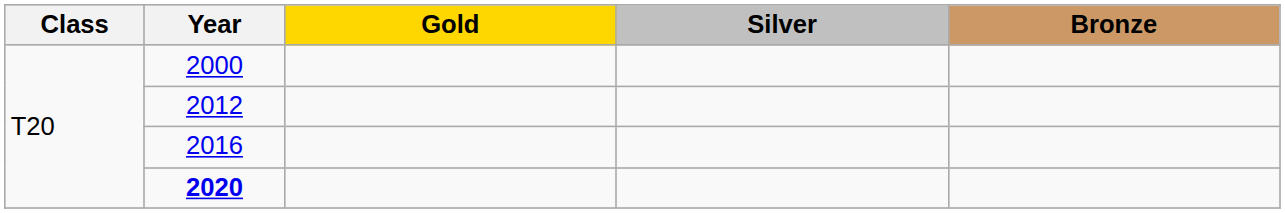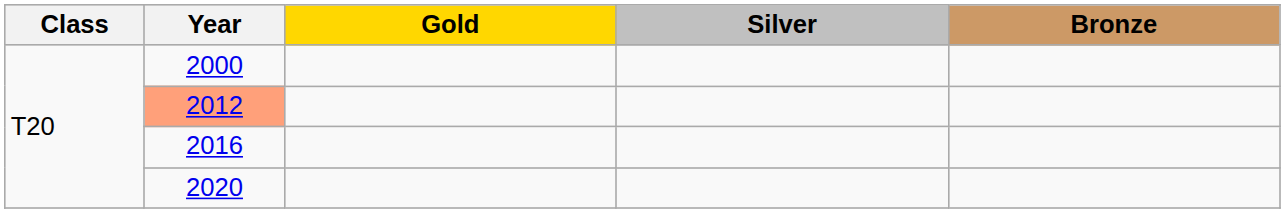(215, 106) no background -> (215, 106) lightsalmon background
(215, 187) bold -> (215, 187) normal
